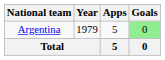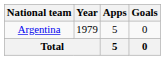(145, 30) lightgreen background -> (145, 30) no background
